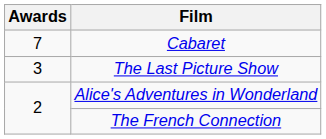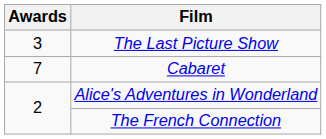rows swapped: (196, 43) <-> (196, 69)
